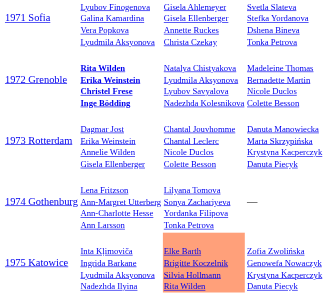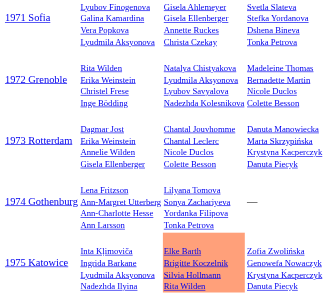(110, 85) bold -> (108, 85) normal
